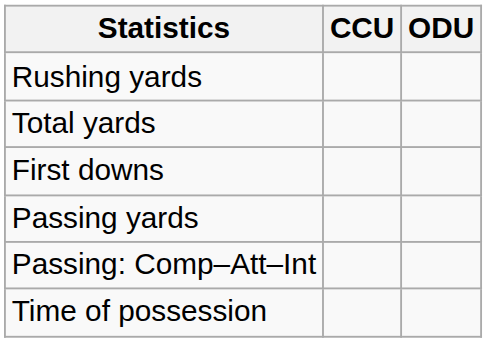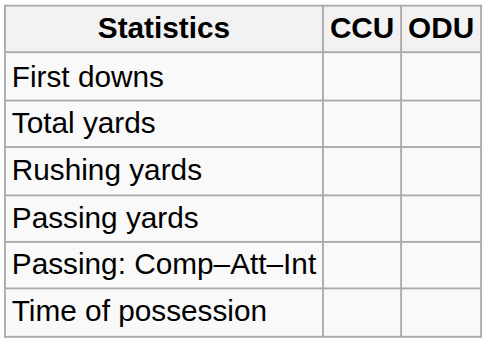rows swapped: (88, 170) <-> (107, 76)
